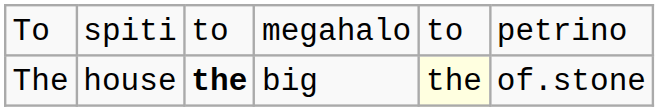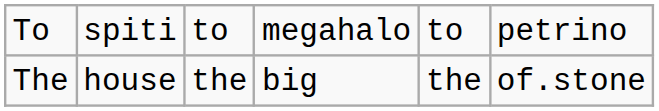(219, 81) bold -> (219, 81) normal
(454, 81) lightyellow background -> (454, 81) no background
